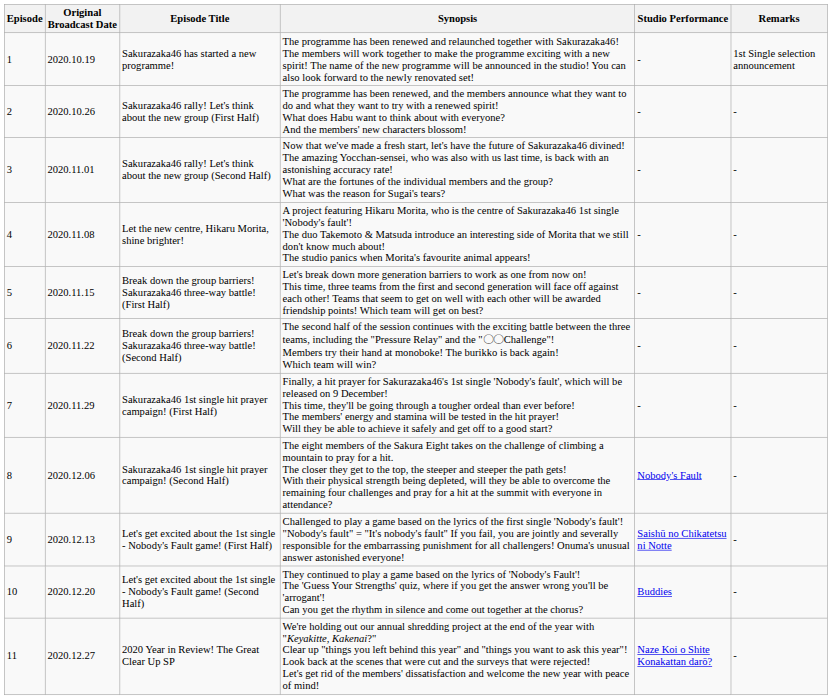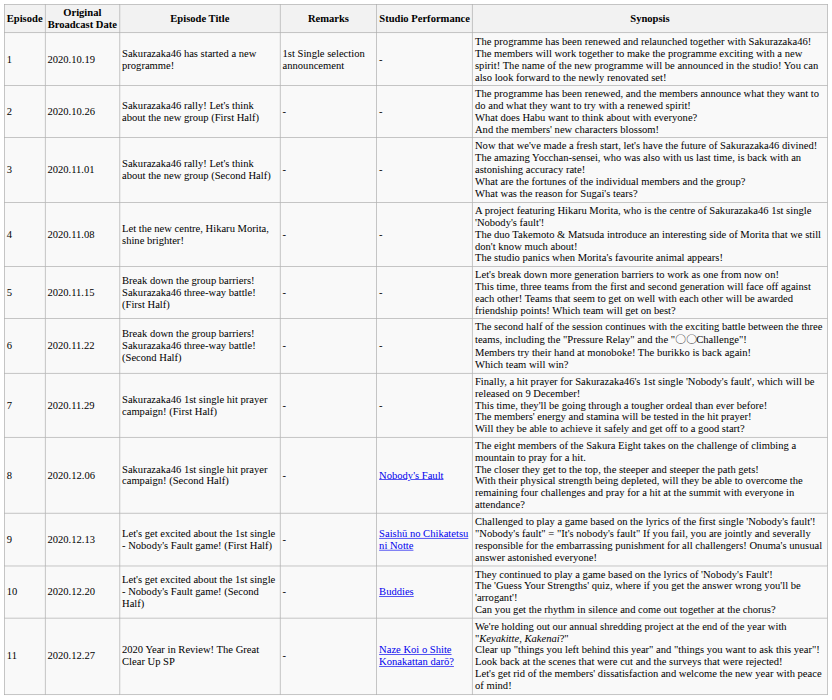columns swapped: (458, 18) <-> (779, 18)
